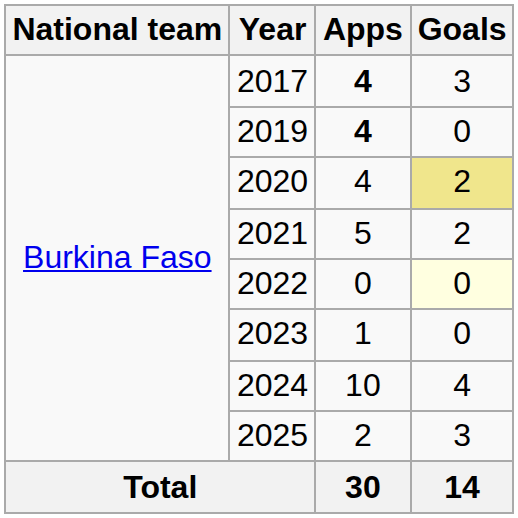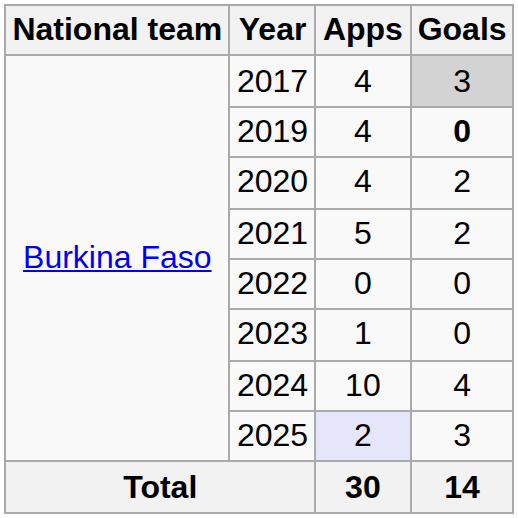(363, 80) bold -> (363, 80) normal
(462, 80) no background -> (462, 80) lightgrey background
(363, 131) bold -> (363, 131) normal
(462, 131) normal -> (462, 131) bold
(462, 182) khaki background -> (462, 182) no background
(462, 283) lightyellow background -> (462, 283) no background
(363, 435) no background -> (363, 435) lavender background
